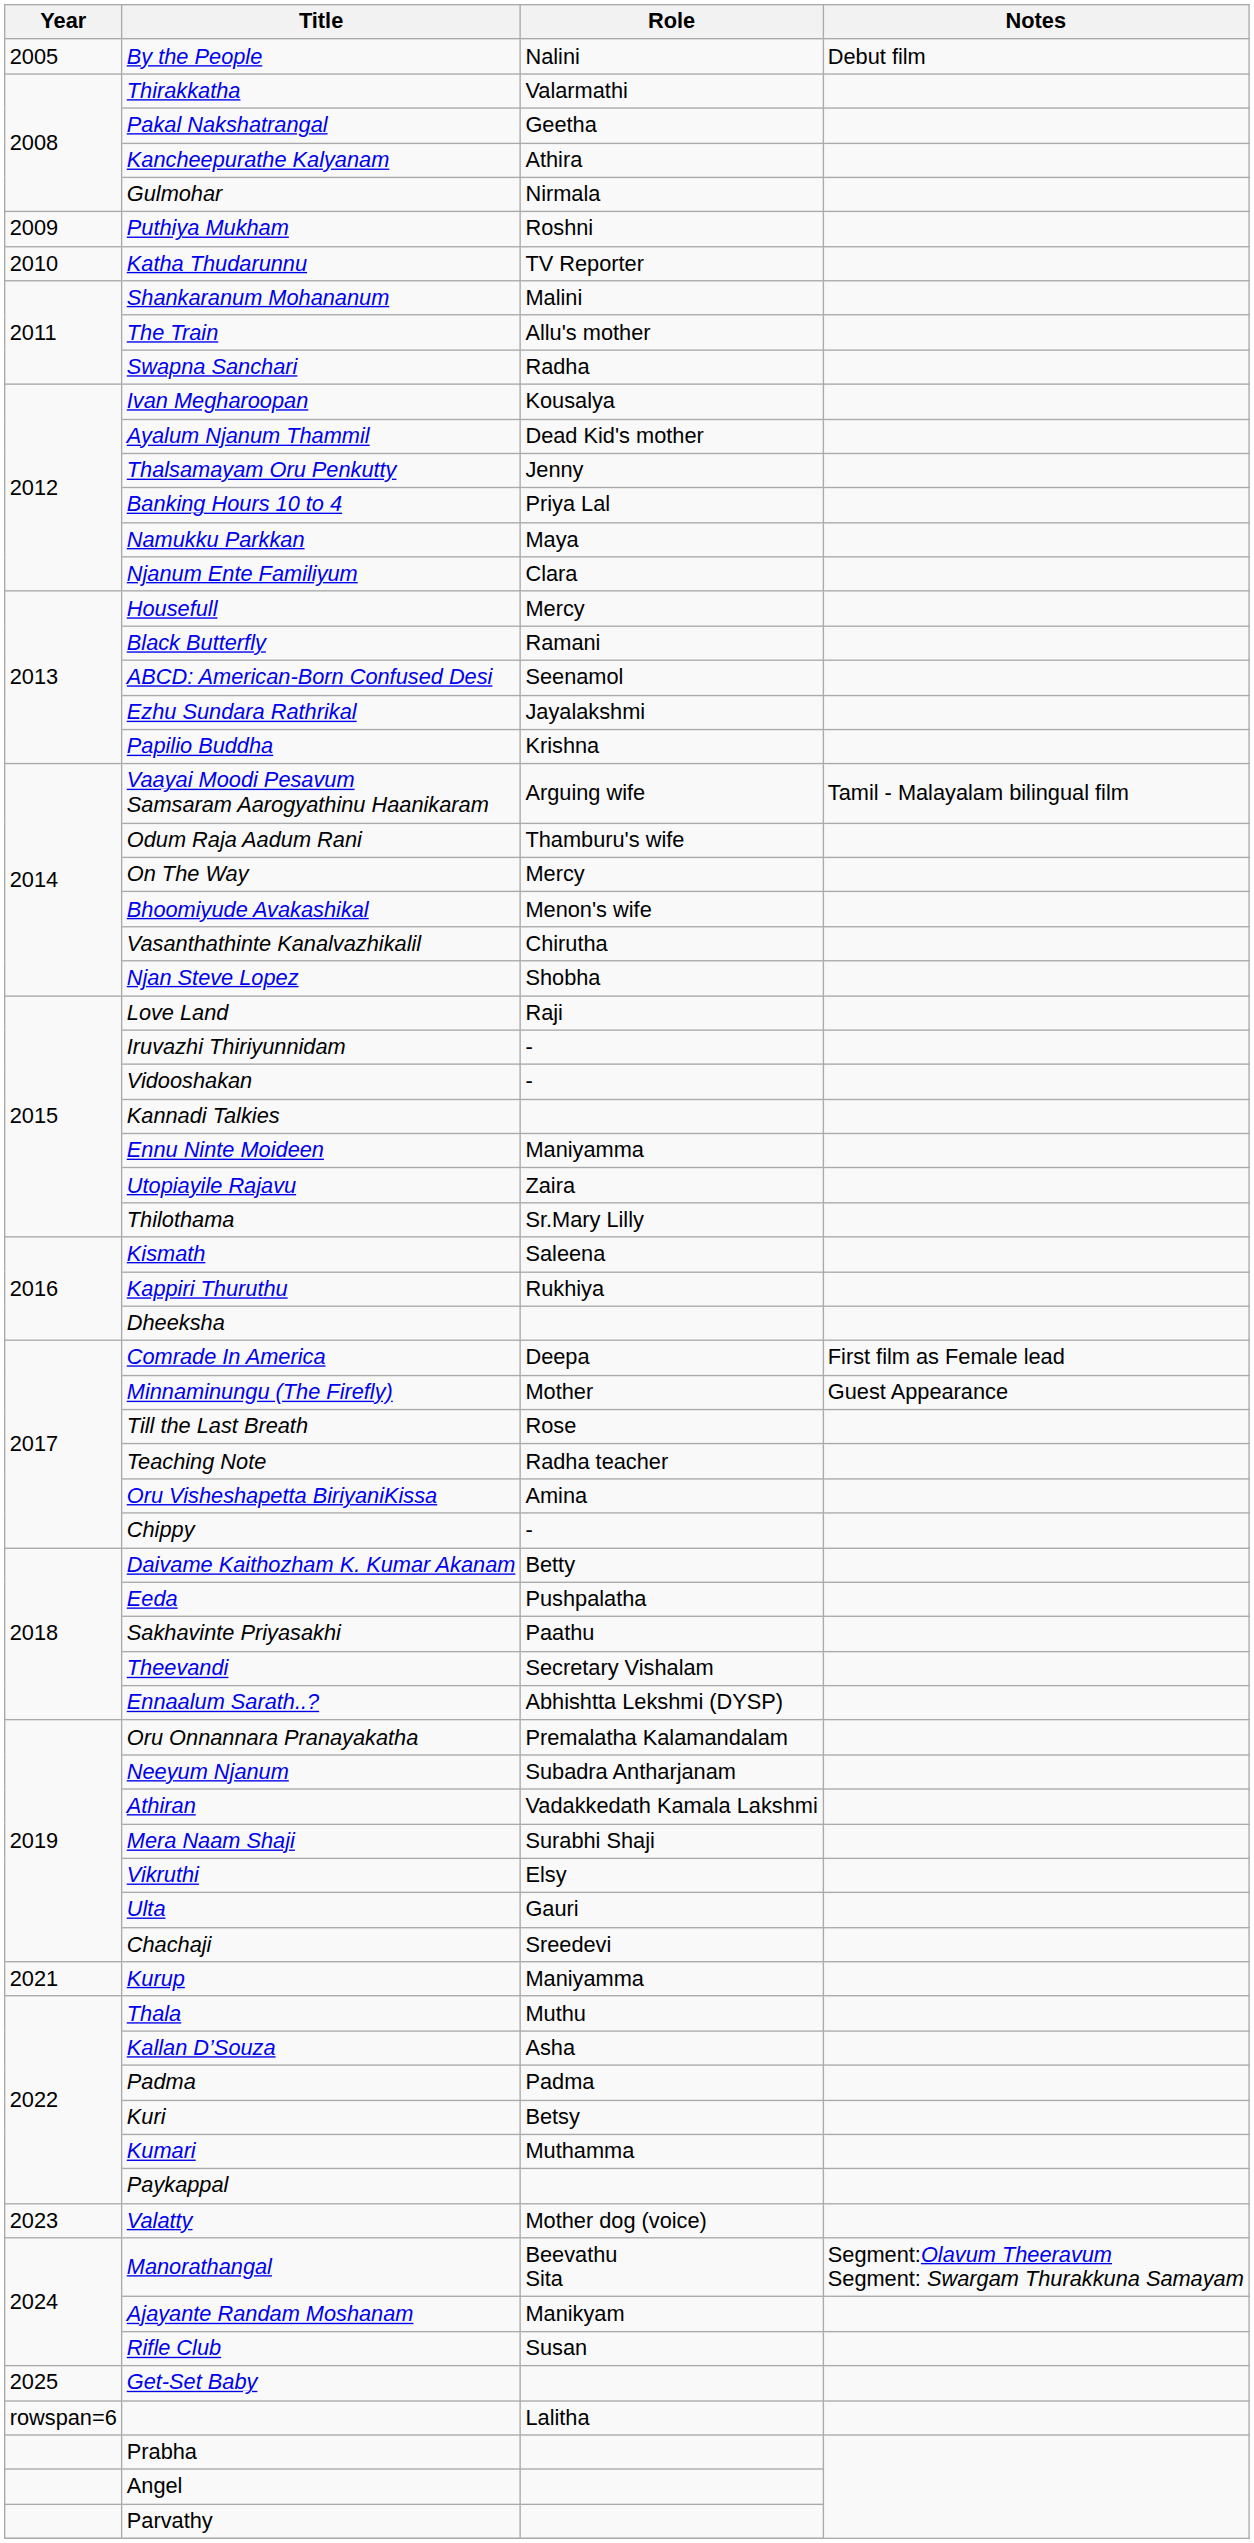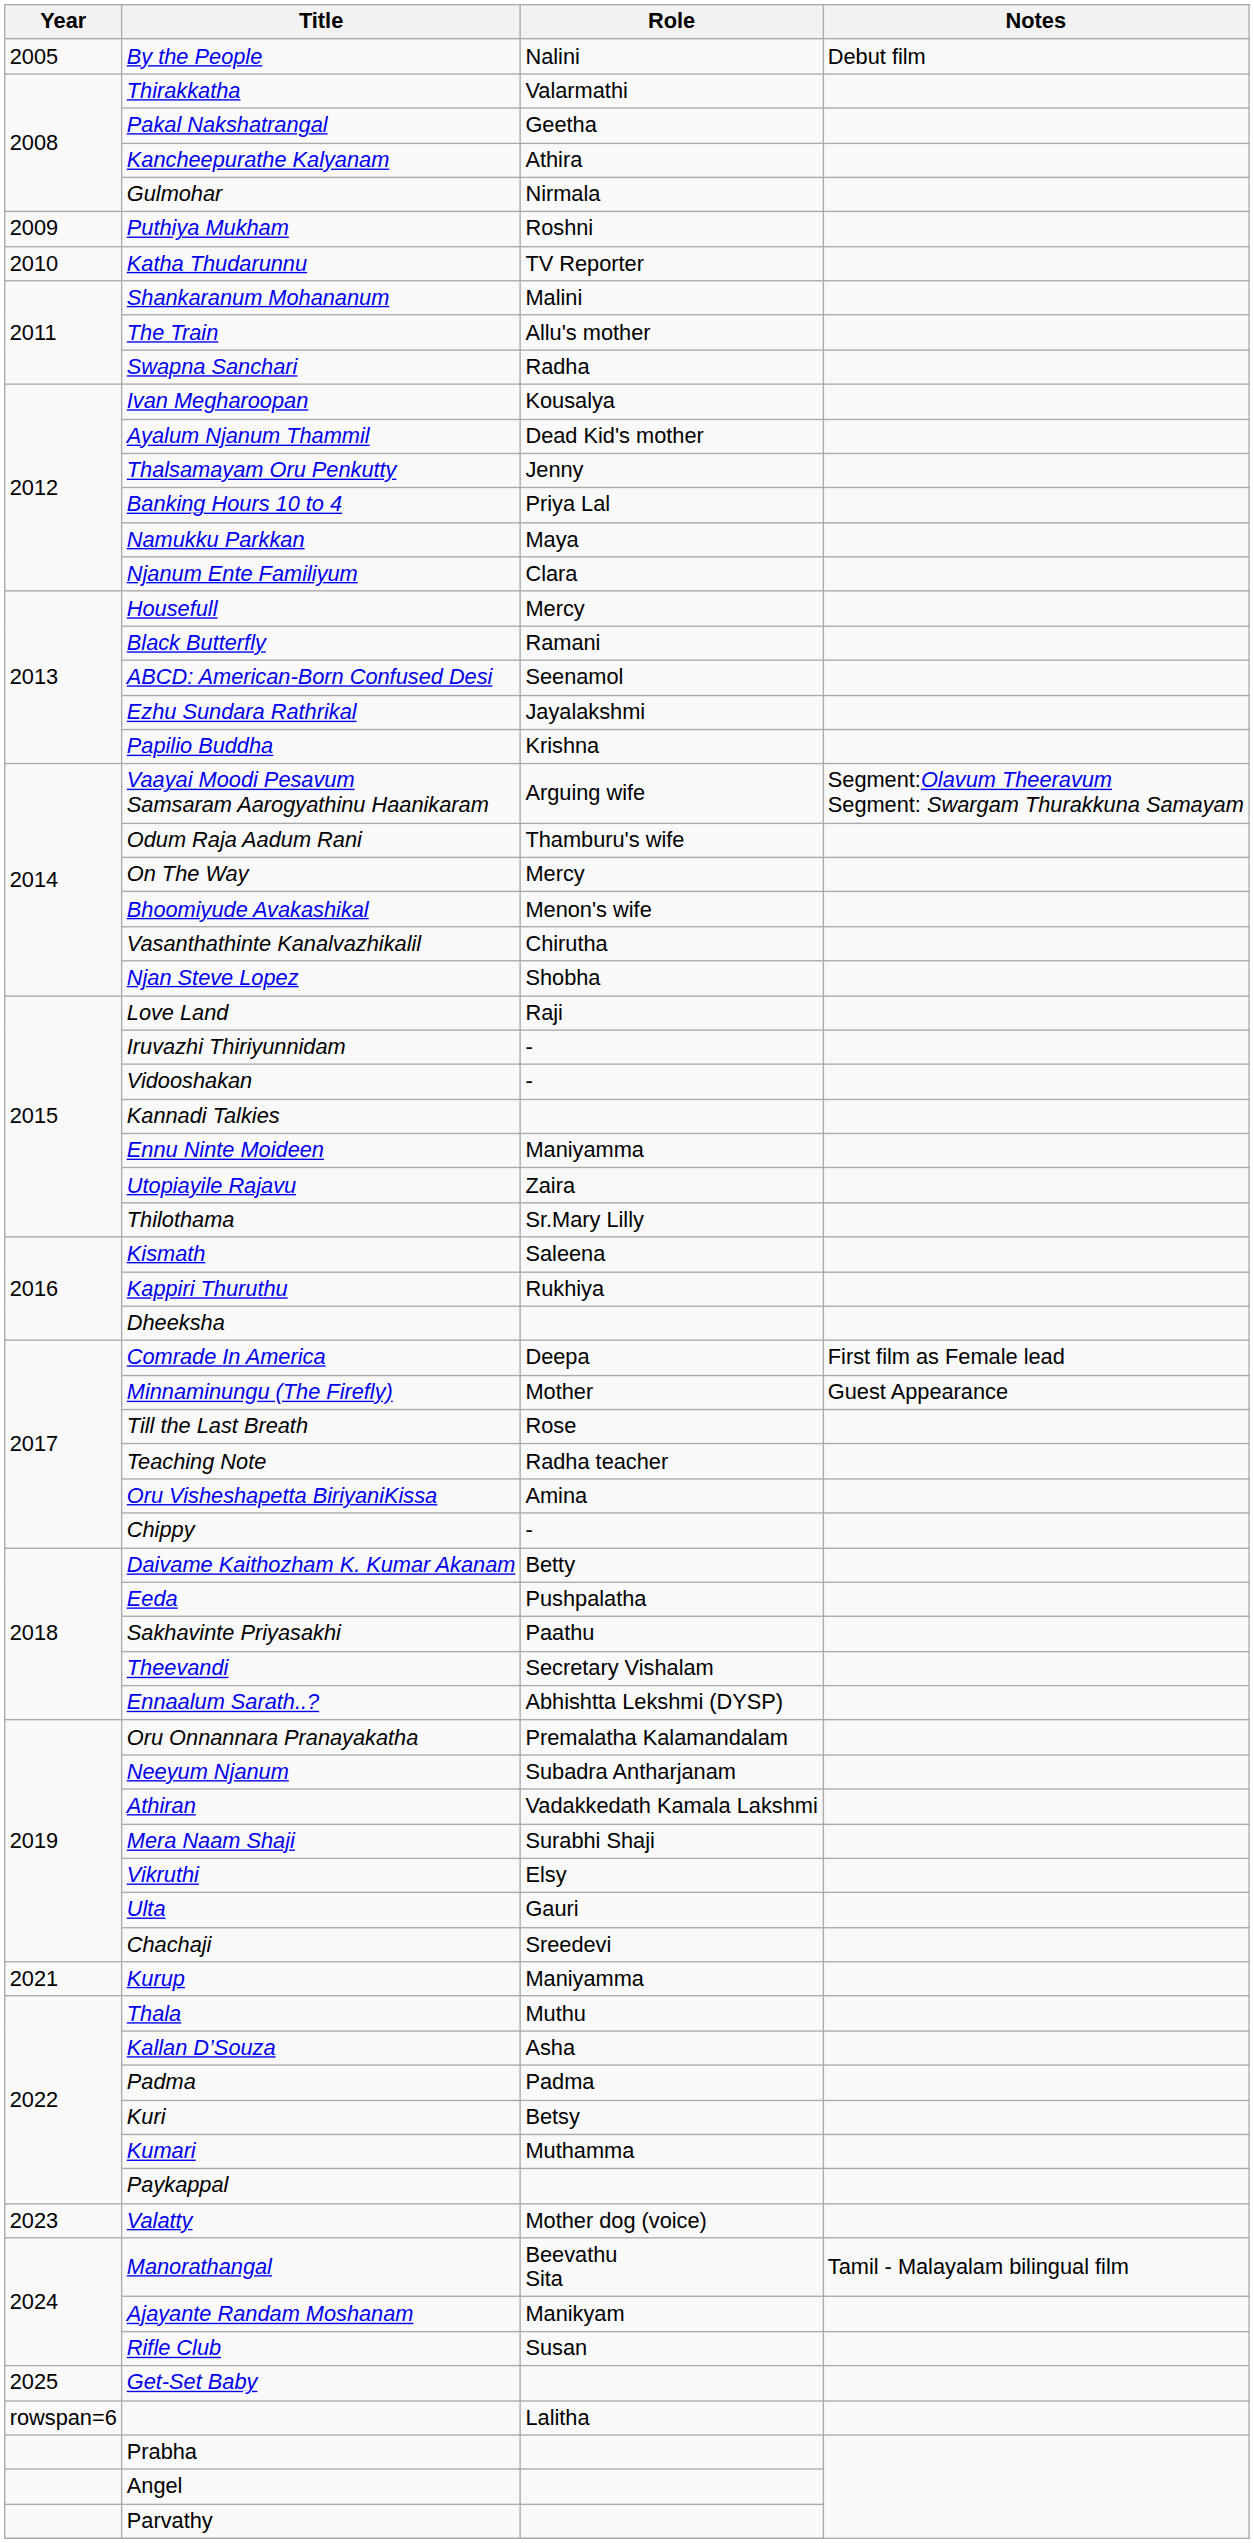(978, 793) Tamil - Malayalam bilingual film -> (1036, 793) Segment:Olavum Theeravum Segment: Swargam Thurakkuna Samayam
(1036, 2267) Segment:Olavum Theeravum Segment: Swargam Thurakkuna Samayam -> (978, 2267) Tamil - Malayalam bilingual film
